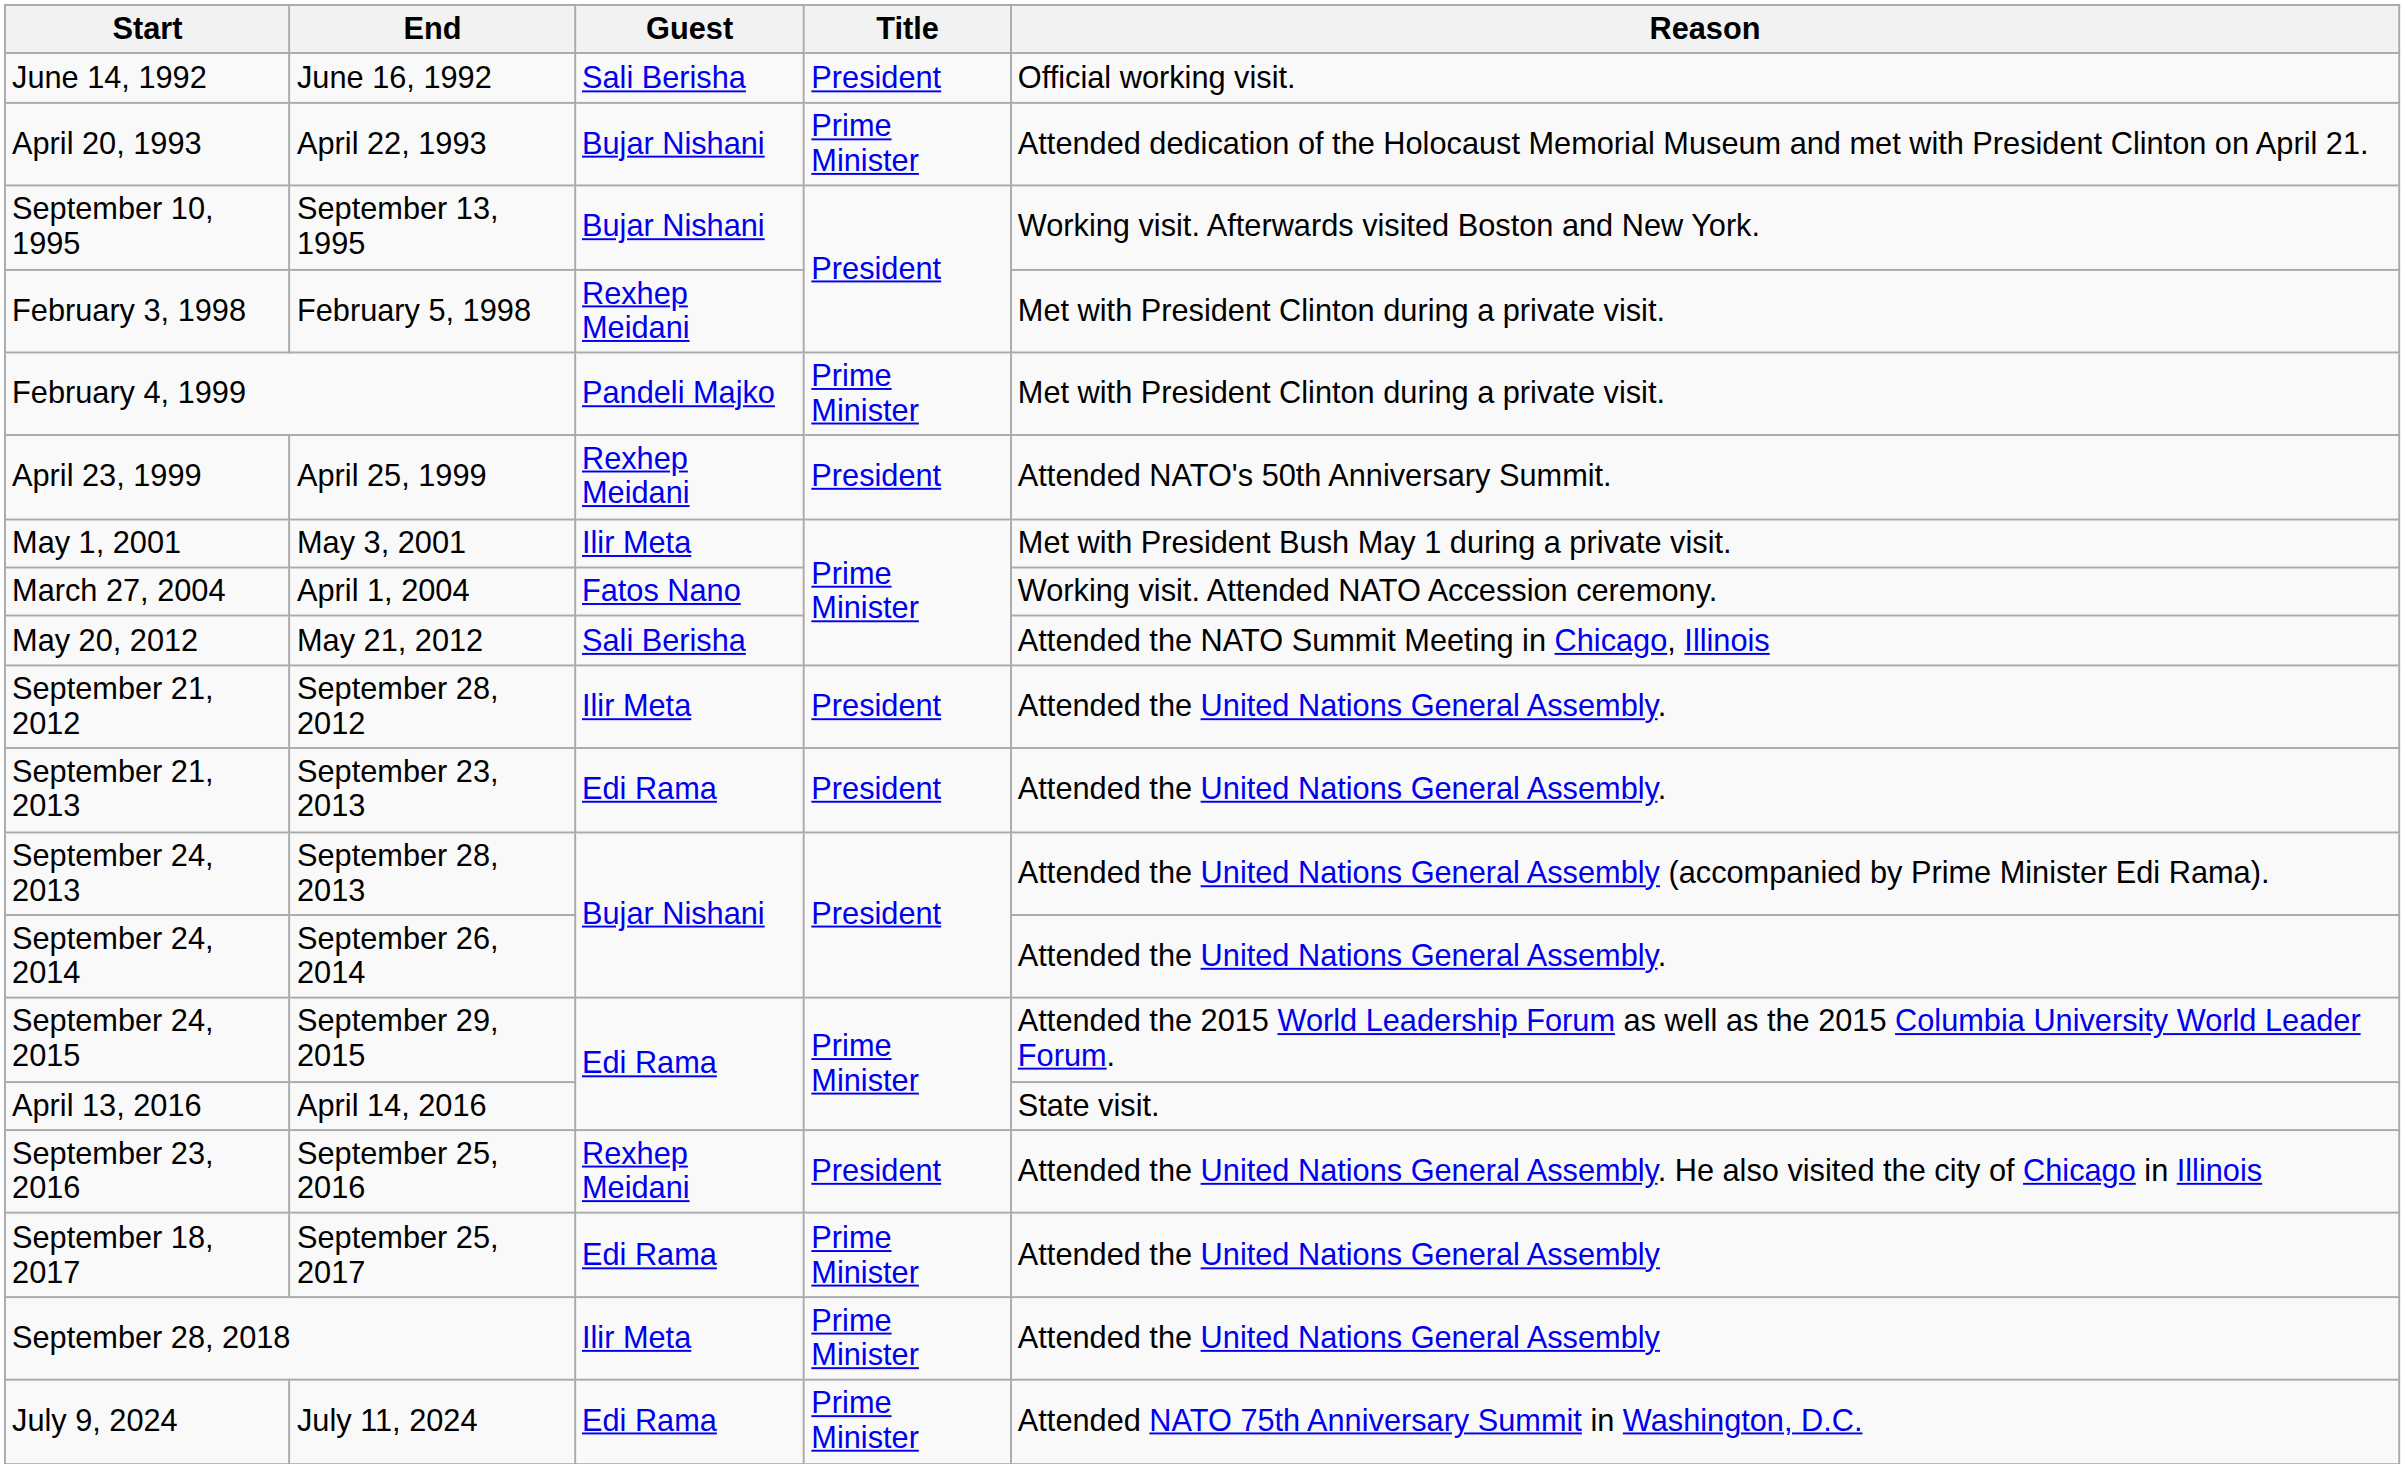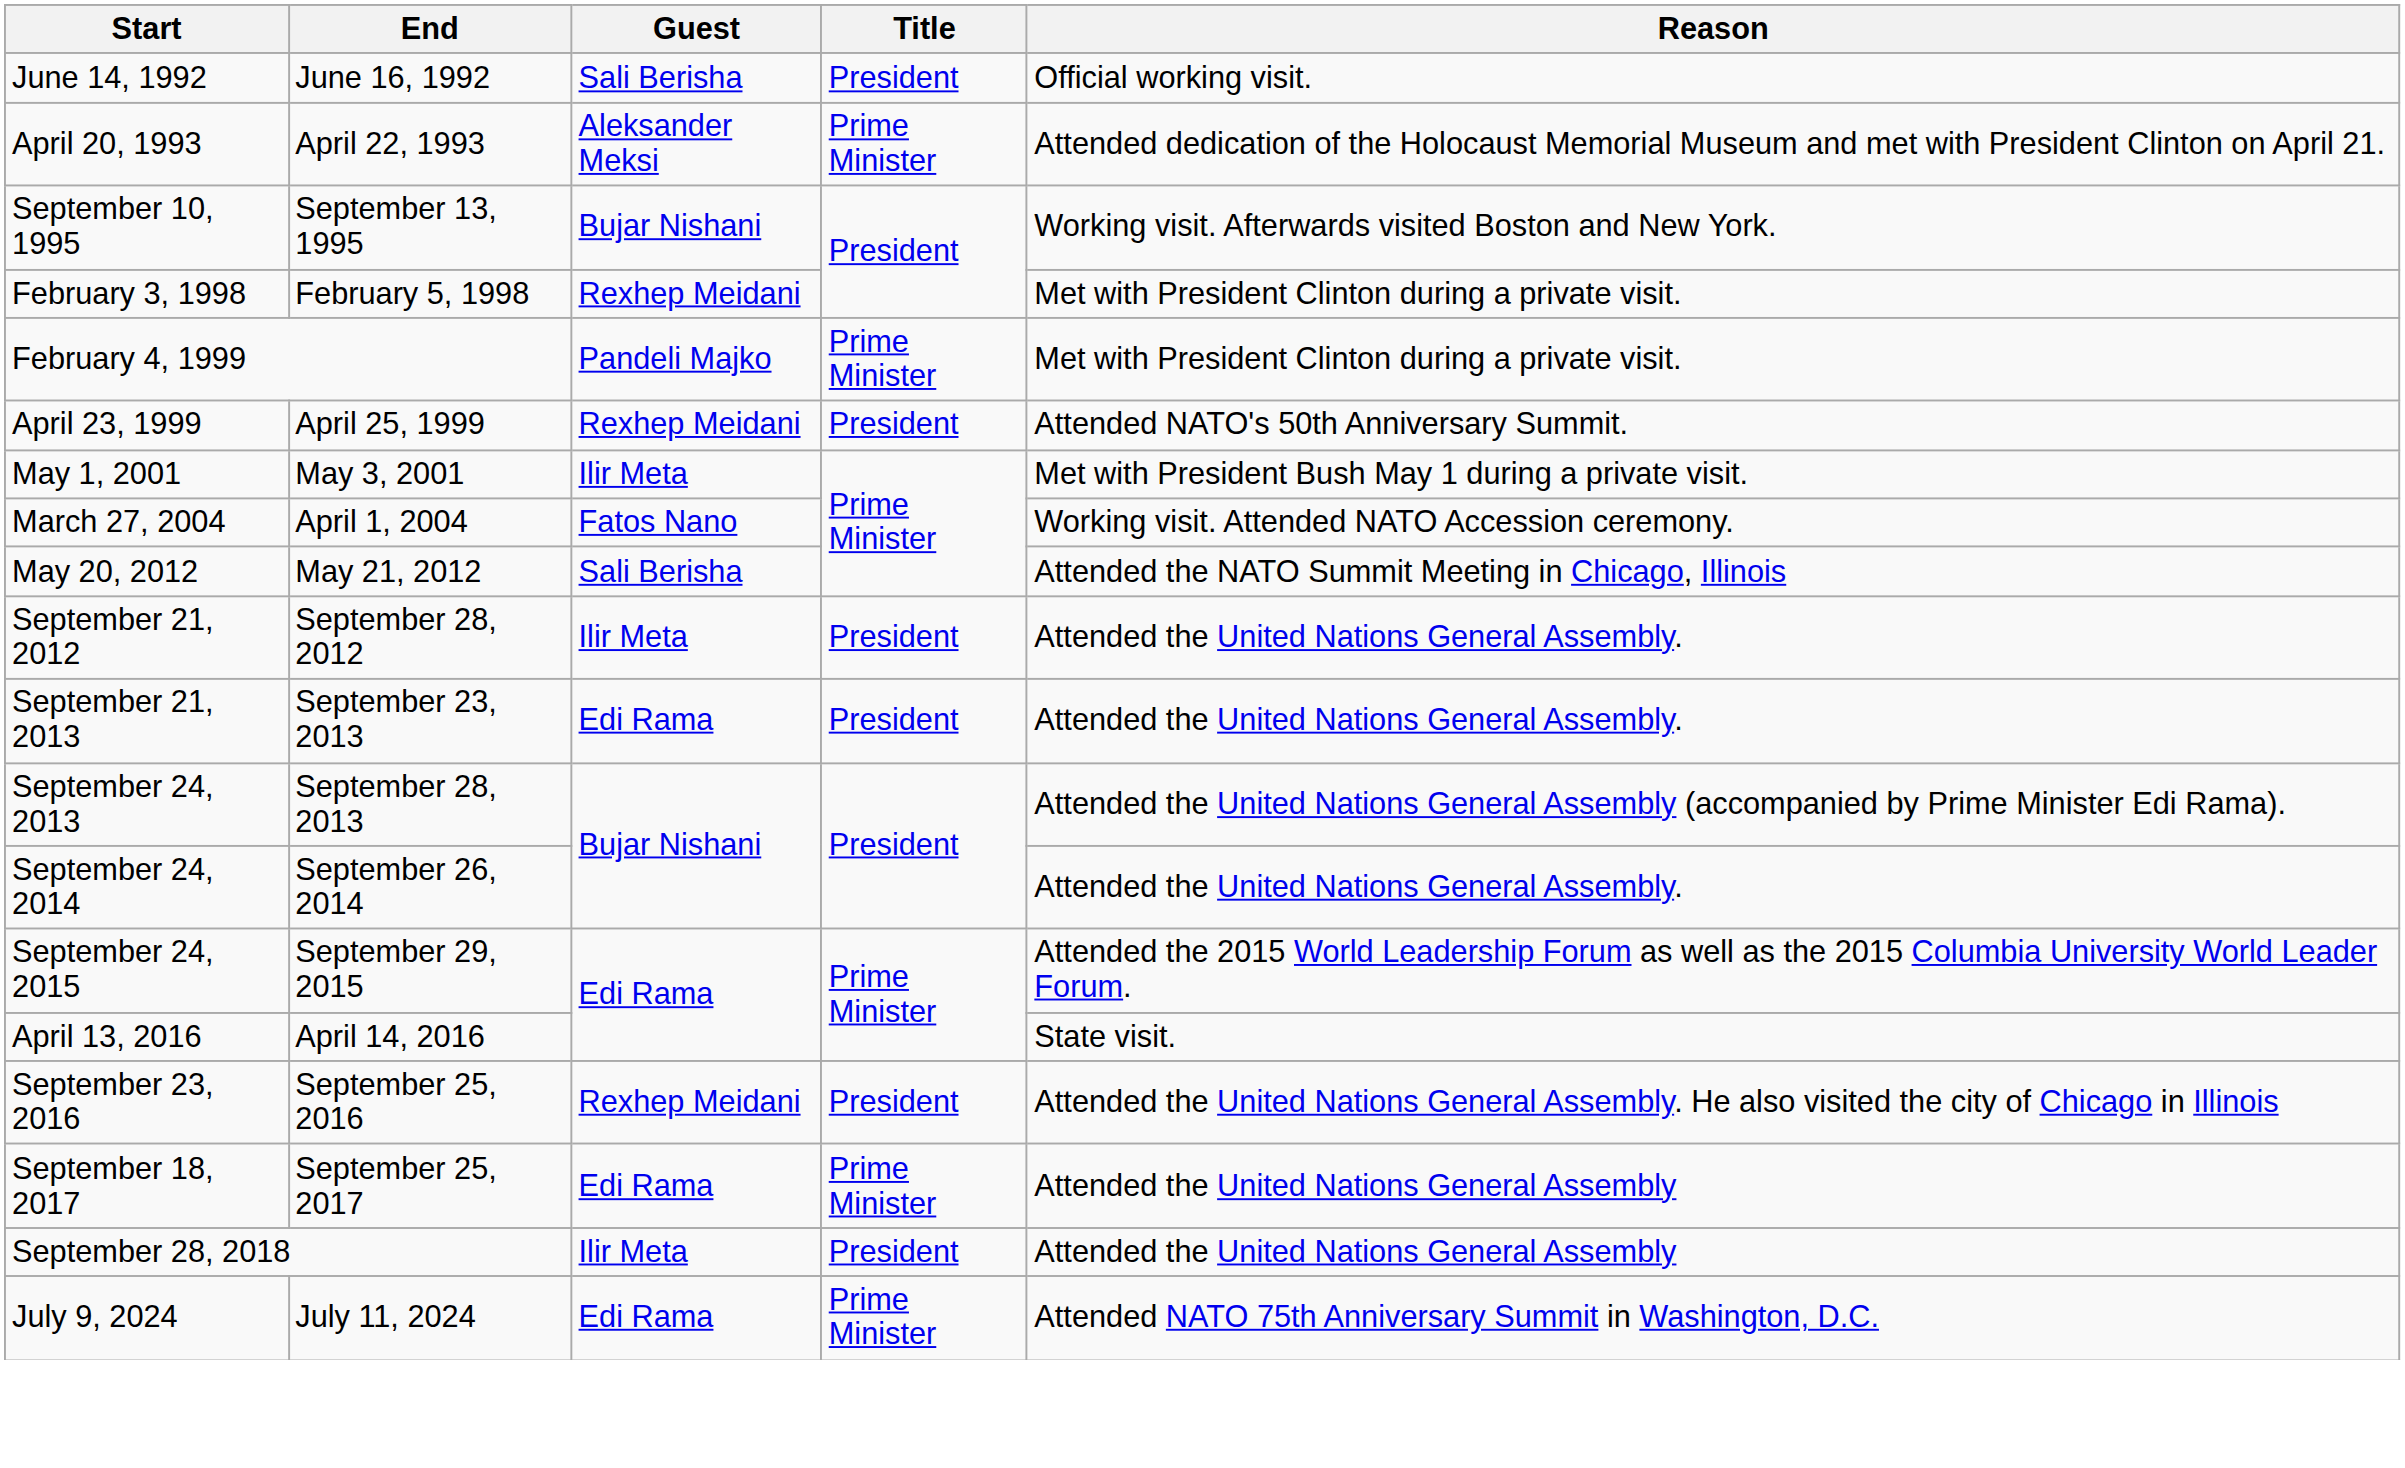(673, 143) Bujar Nishani -> (655, 143) Aleksander Meksi
(865, 1337) Prime Minister -> (894, 1251) President
